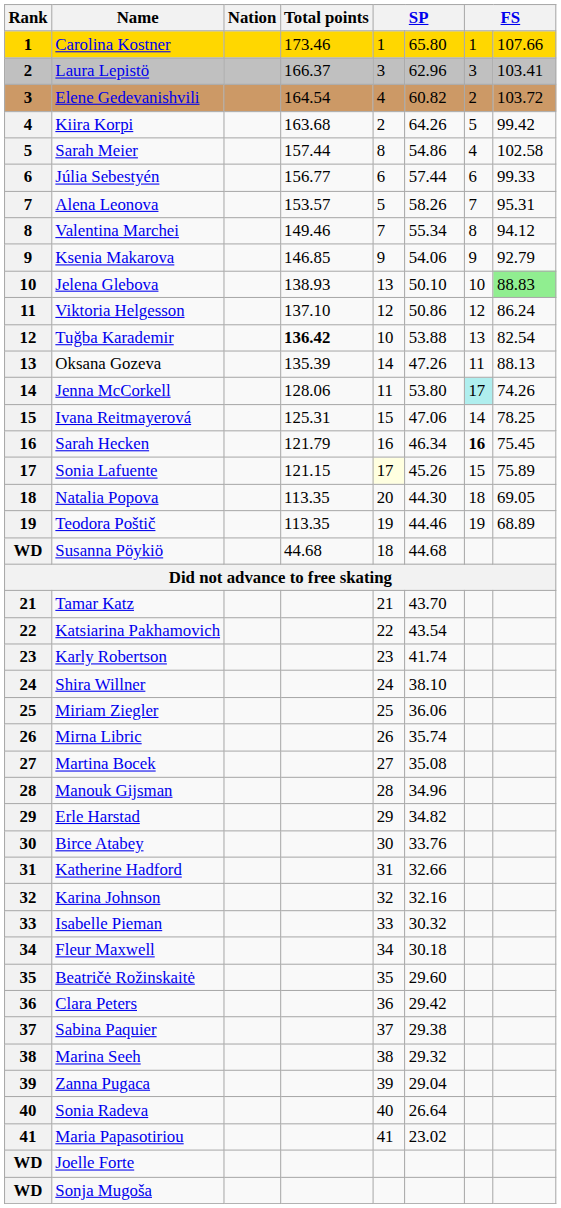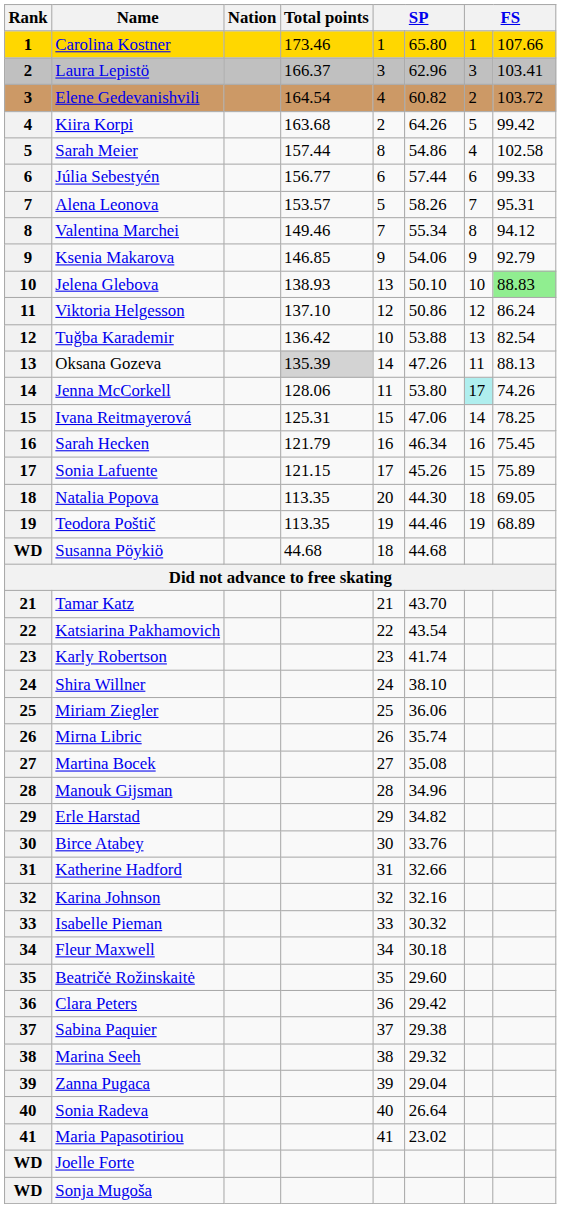(307, 337) bold -> (307, 337) normal
(307, 364) no background -> (307, 364) lightgrey background
(477, 444) bold -> (477, 444) normal
(385, 470) lightyellow background -> (385, 470) no background
